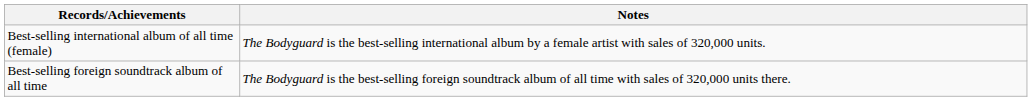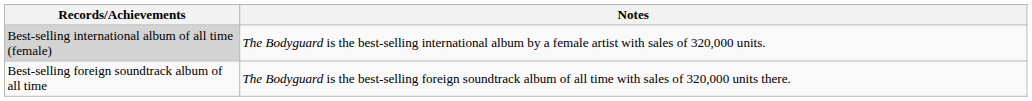(120, 43) no background -> (120, 43) lightgrey background
